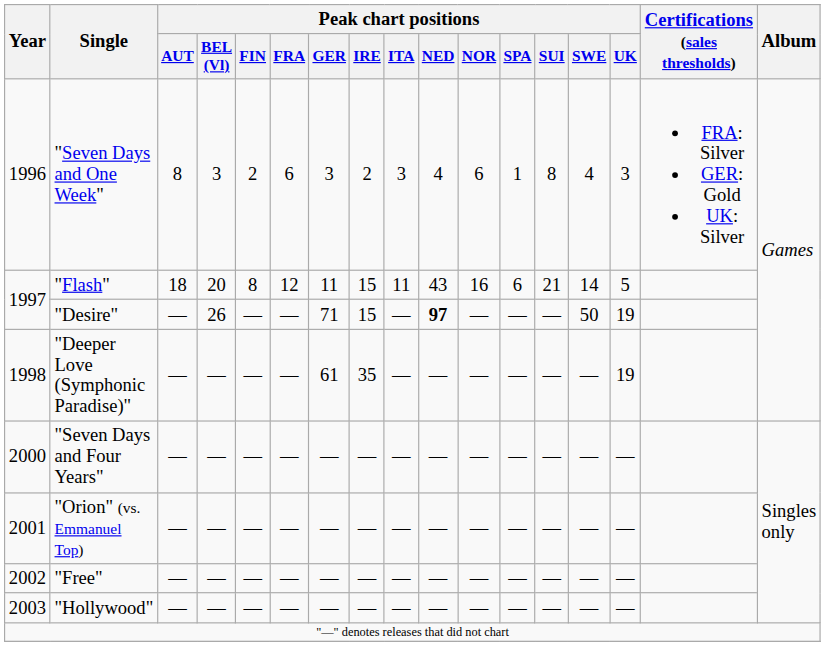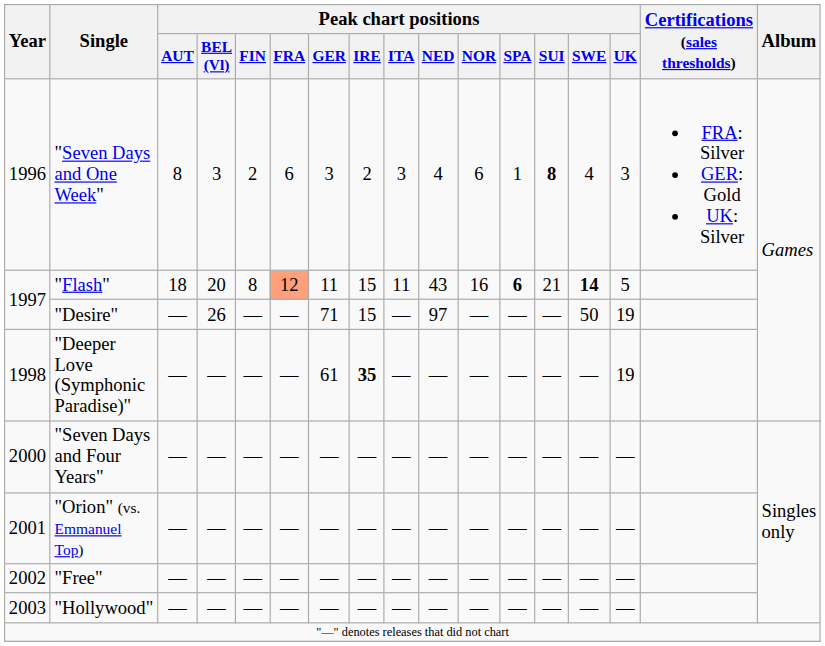(552, 174) normal -> (552, 174) bold
(289, 284) no background -> (289, 284) lightsalmon background
(517, 284) normal -> (517, 284) bold
(589, 284) normal -> (589, 284) bold
(438, 314) bold -> (438, 314) normal
(367, 375) normal -> (367, 375) bold
